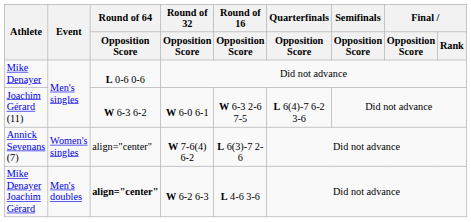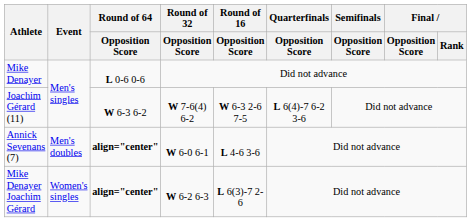(187, 113) W 6-0 6-1 -> (187, 113) W 7-6(4) 6-2
(69, 146) Women's singles -> (66, 146) Men's doubles
(122, 146) normal -> (125, 146) bold
(187, 152) W 7-6(4) 6-2 -> (187, 152) W 6-0 6-1
(240, 152) L 6(3)-7 2-6 -> (240, 152) L 4-6 3-6
(66, 191) Men's doubles -> (69, 191) Women's singles
(240, 197) L 4-6 3-6 -> (240, 197) L 6(3)-7 2-6
